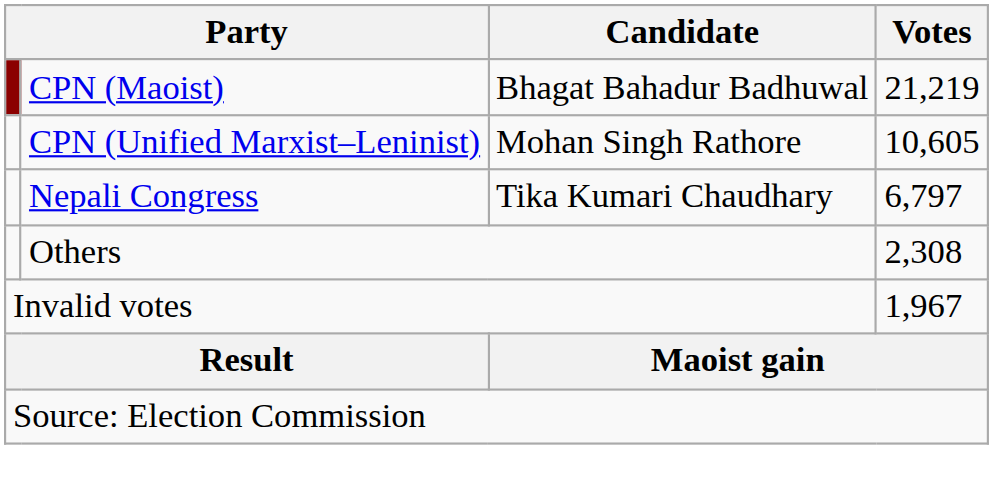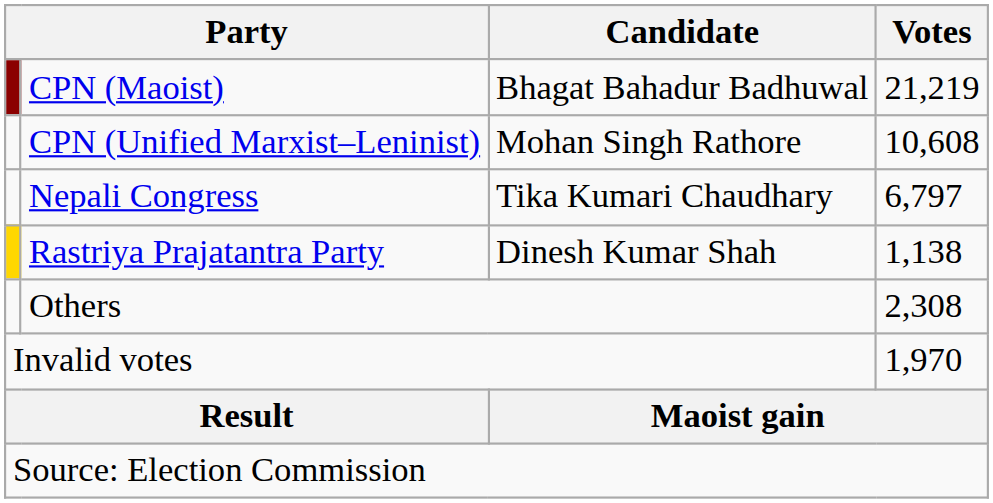(932, 141) 10,605 -> (932, 141) 10,608
+ row: (207, 251)
(923, 305) 1,967 -> (923, 360) 1,970
